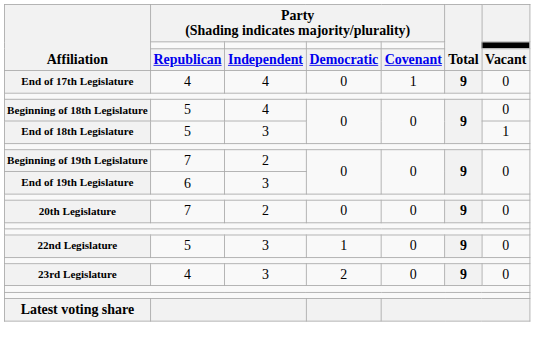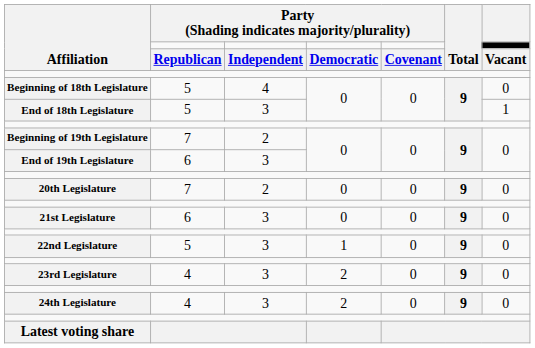- row: (77, 81)
+ row: (77, 217)
+ row: (77, 303)
